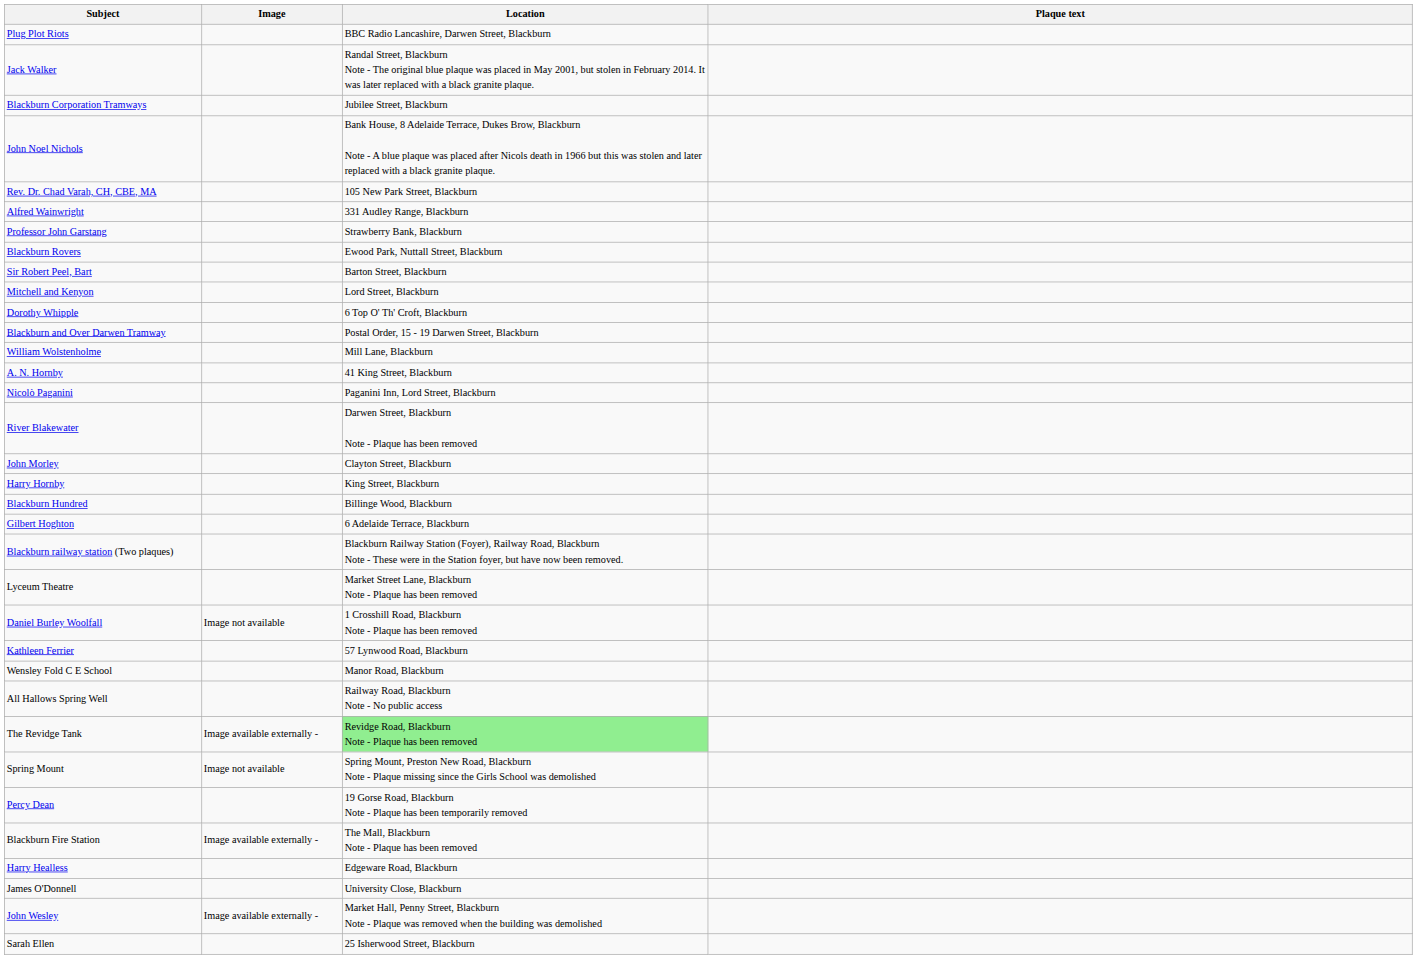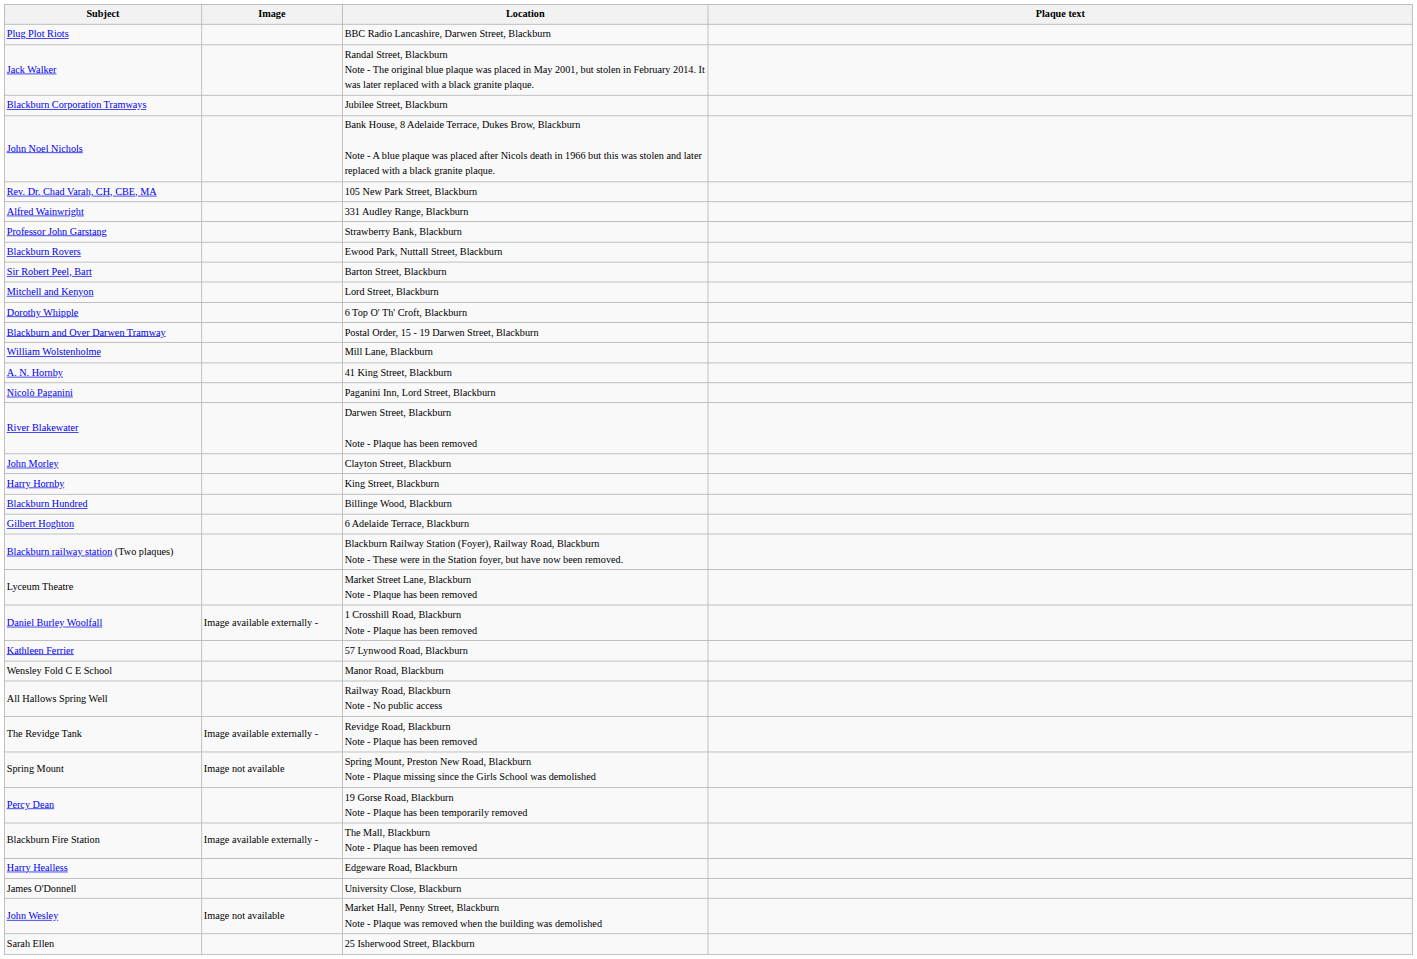(244, 623) Image not available -> (261, 623) Image available externally -
(411, 734) lightgreen background -> (411, 734) no background
(261, 916) Image available externally - -> (244, 916) Image not available
